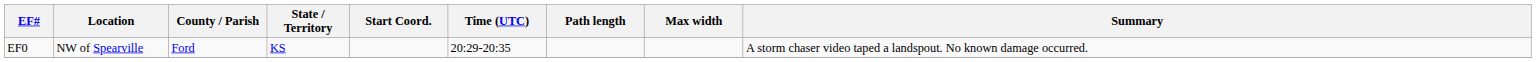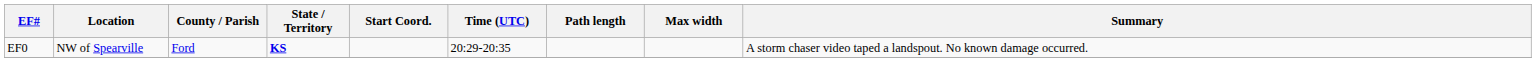(278, 47) normal -> (278, 47) bold
